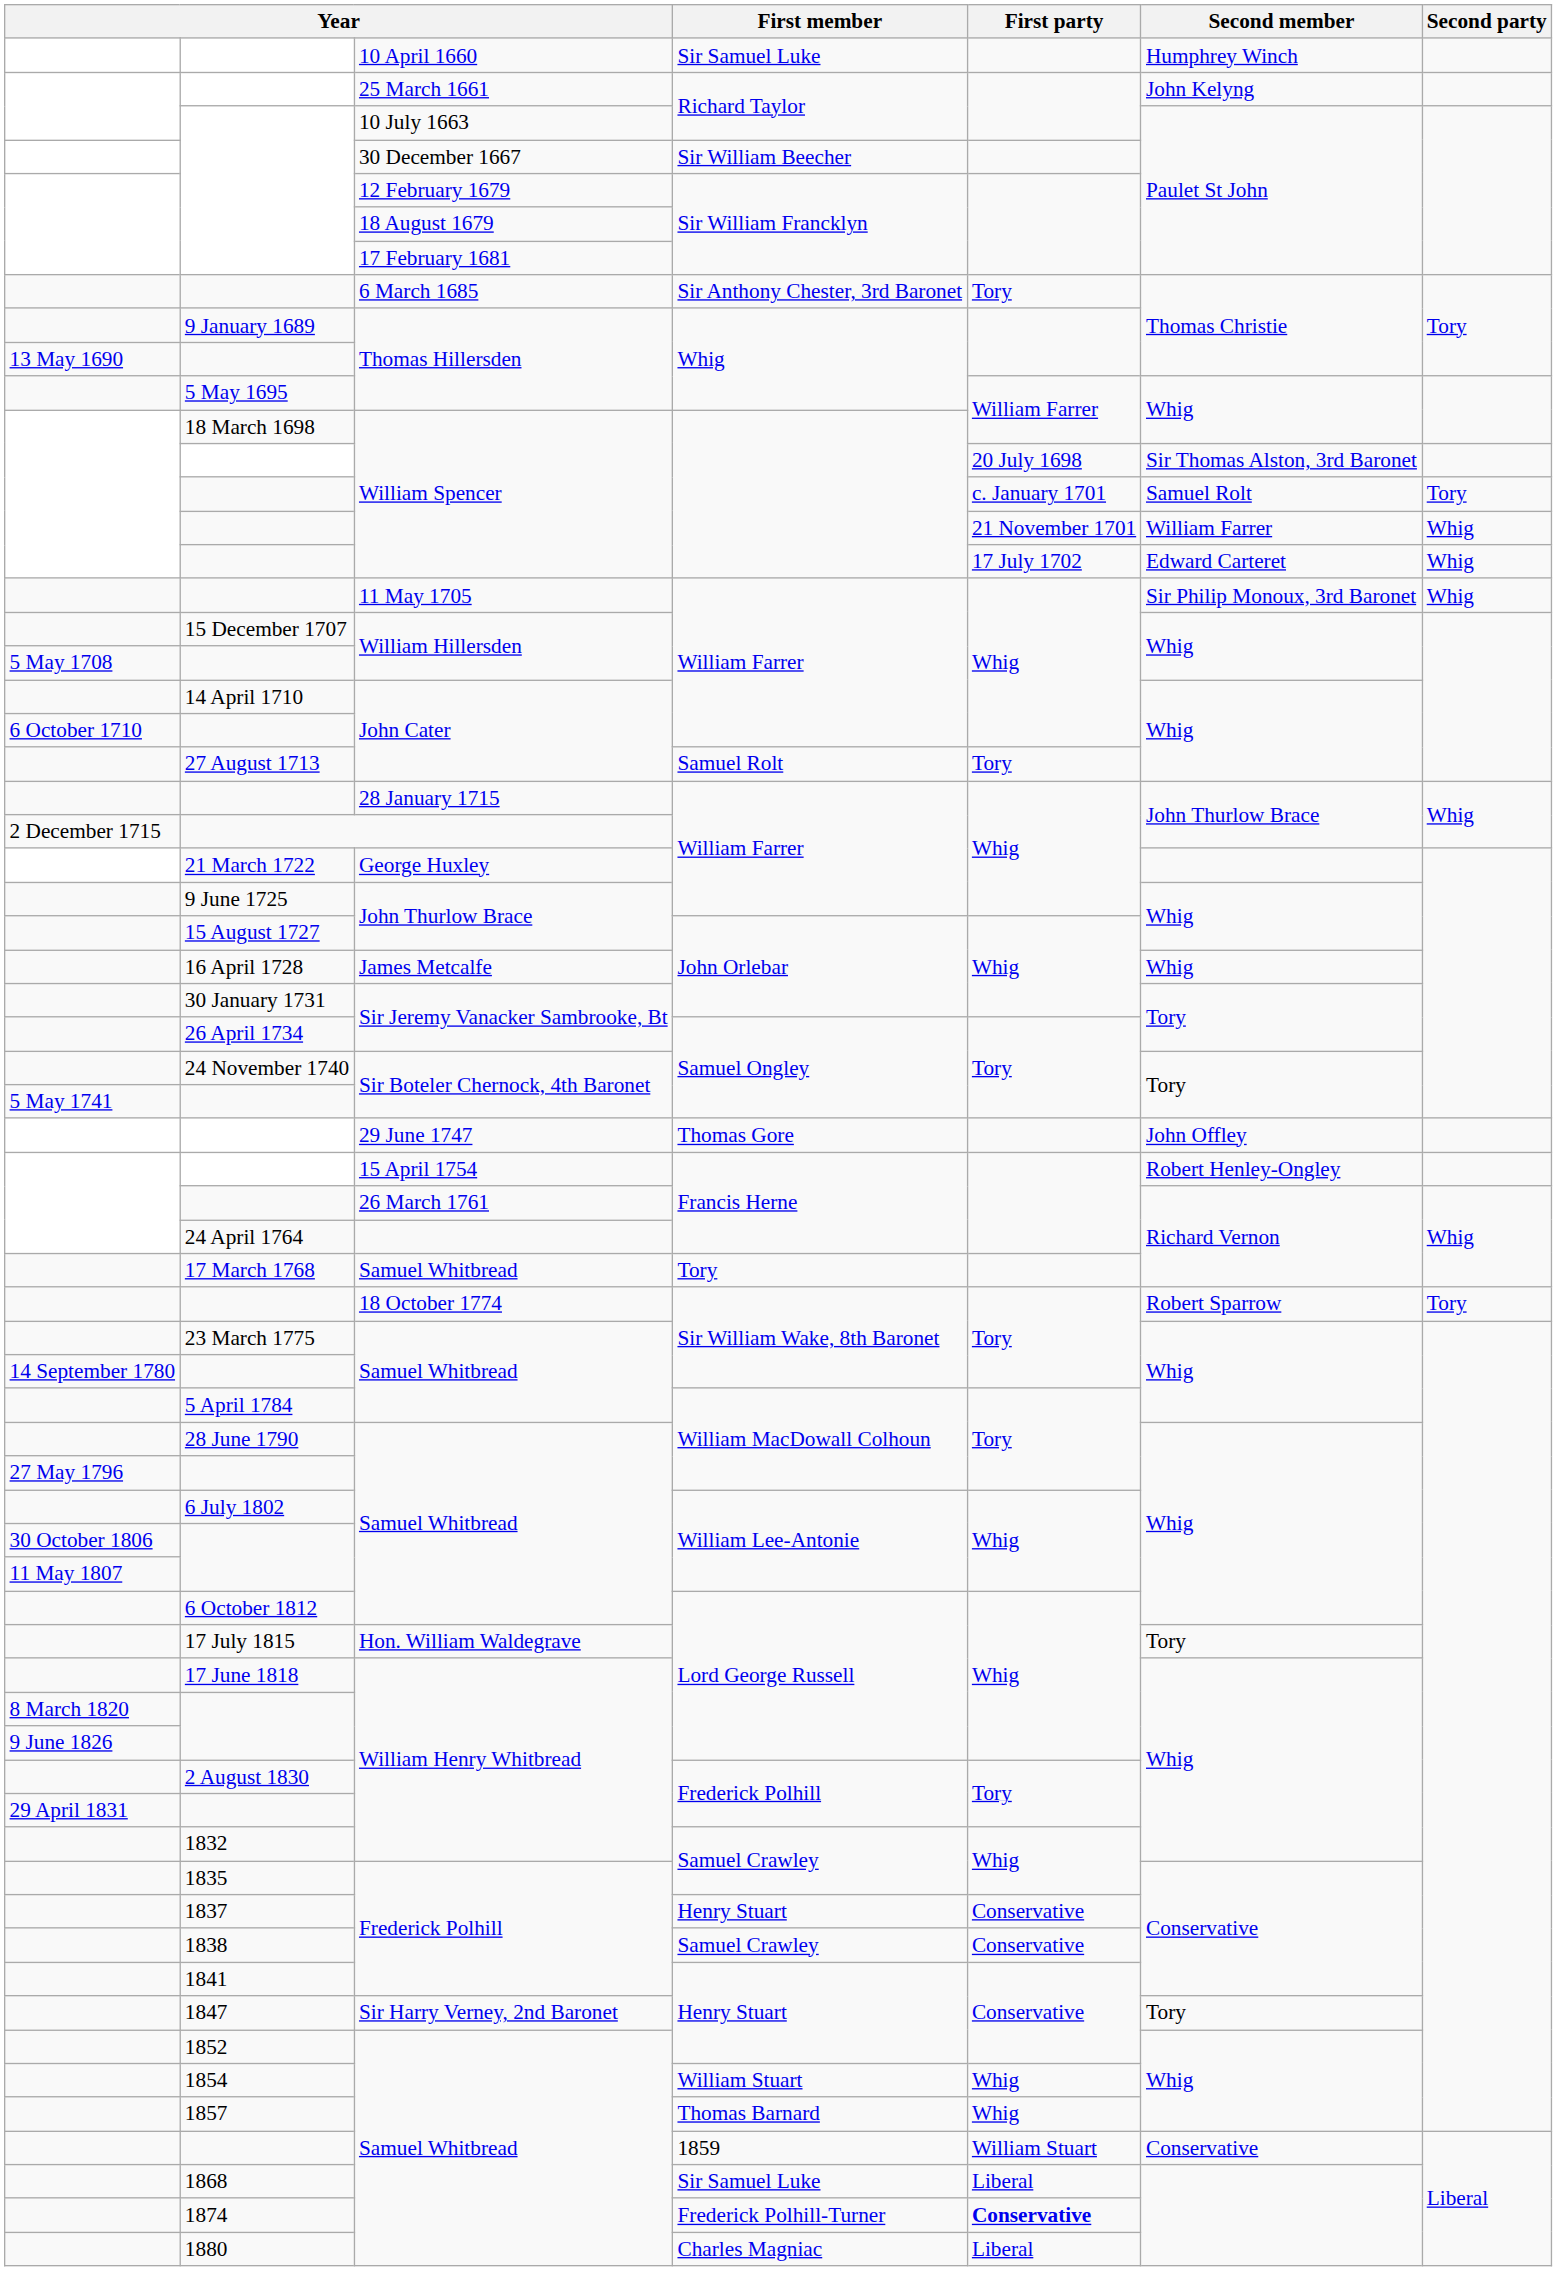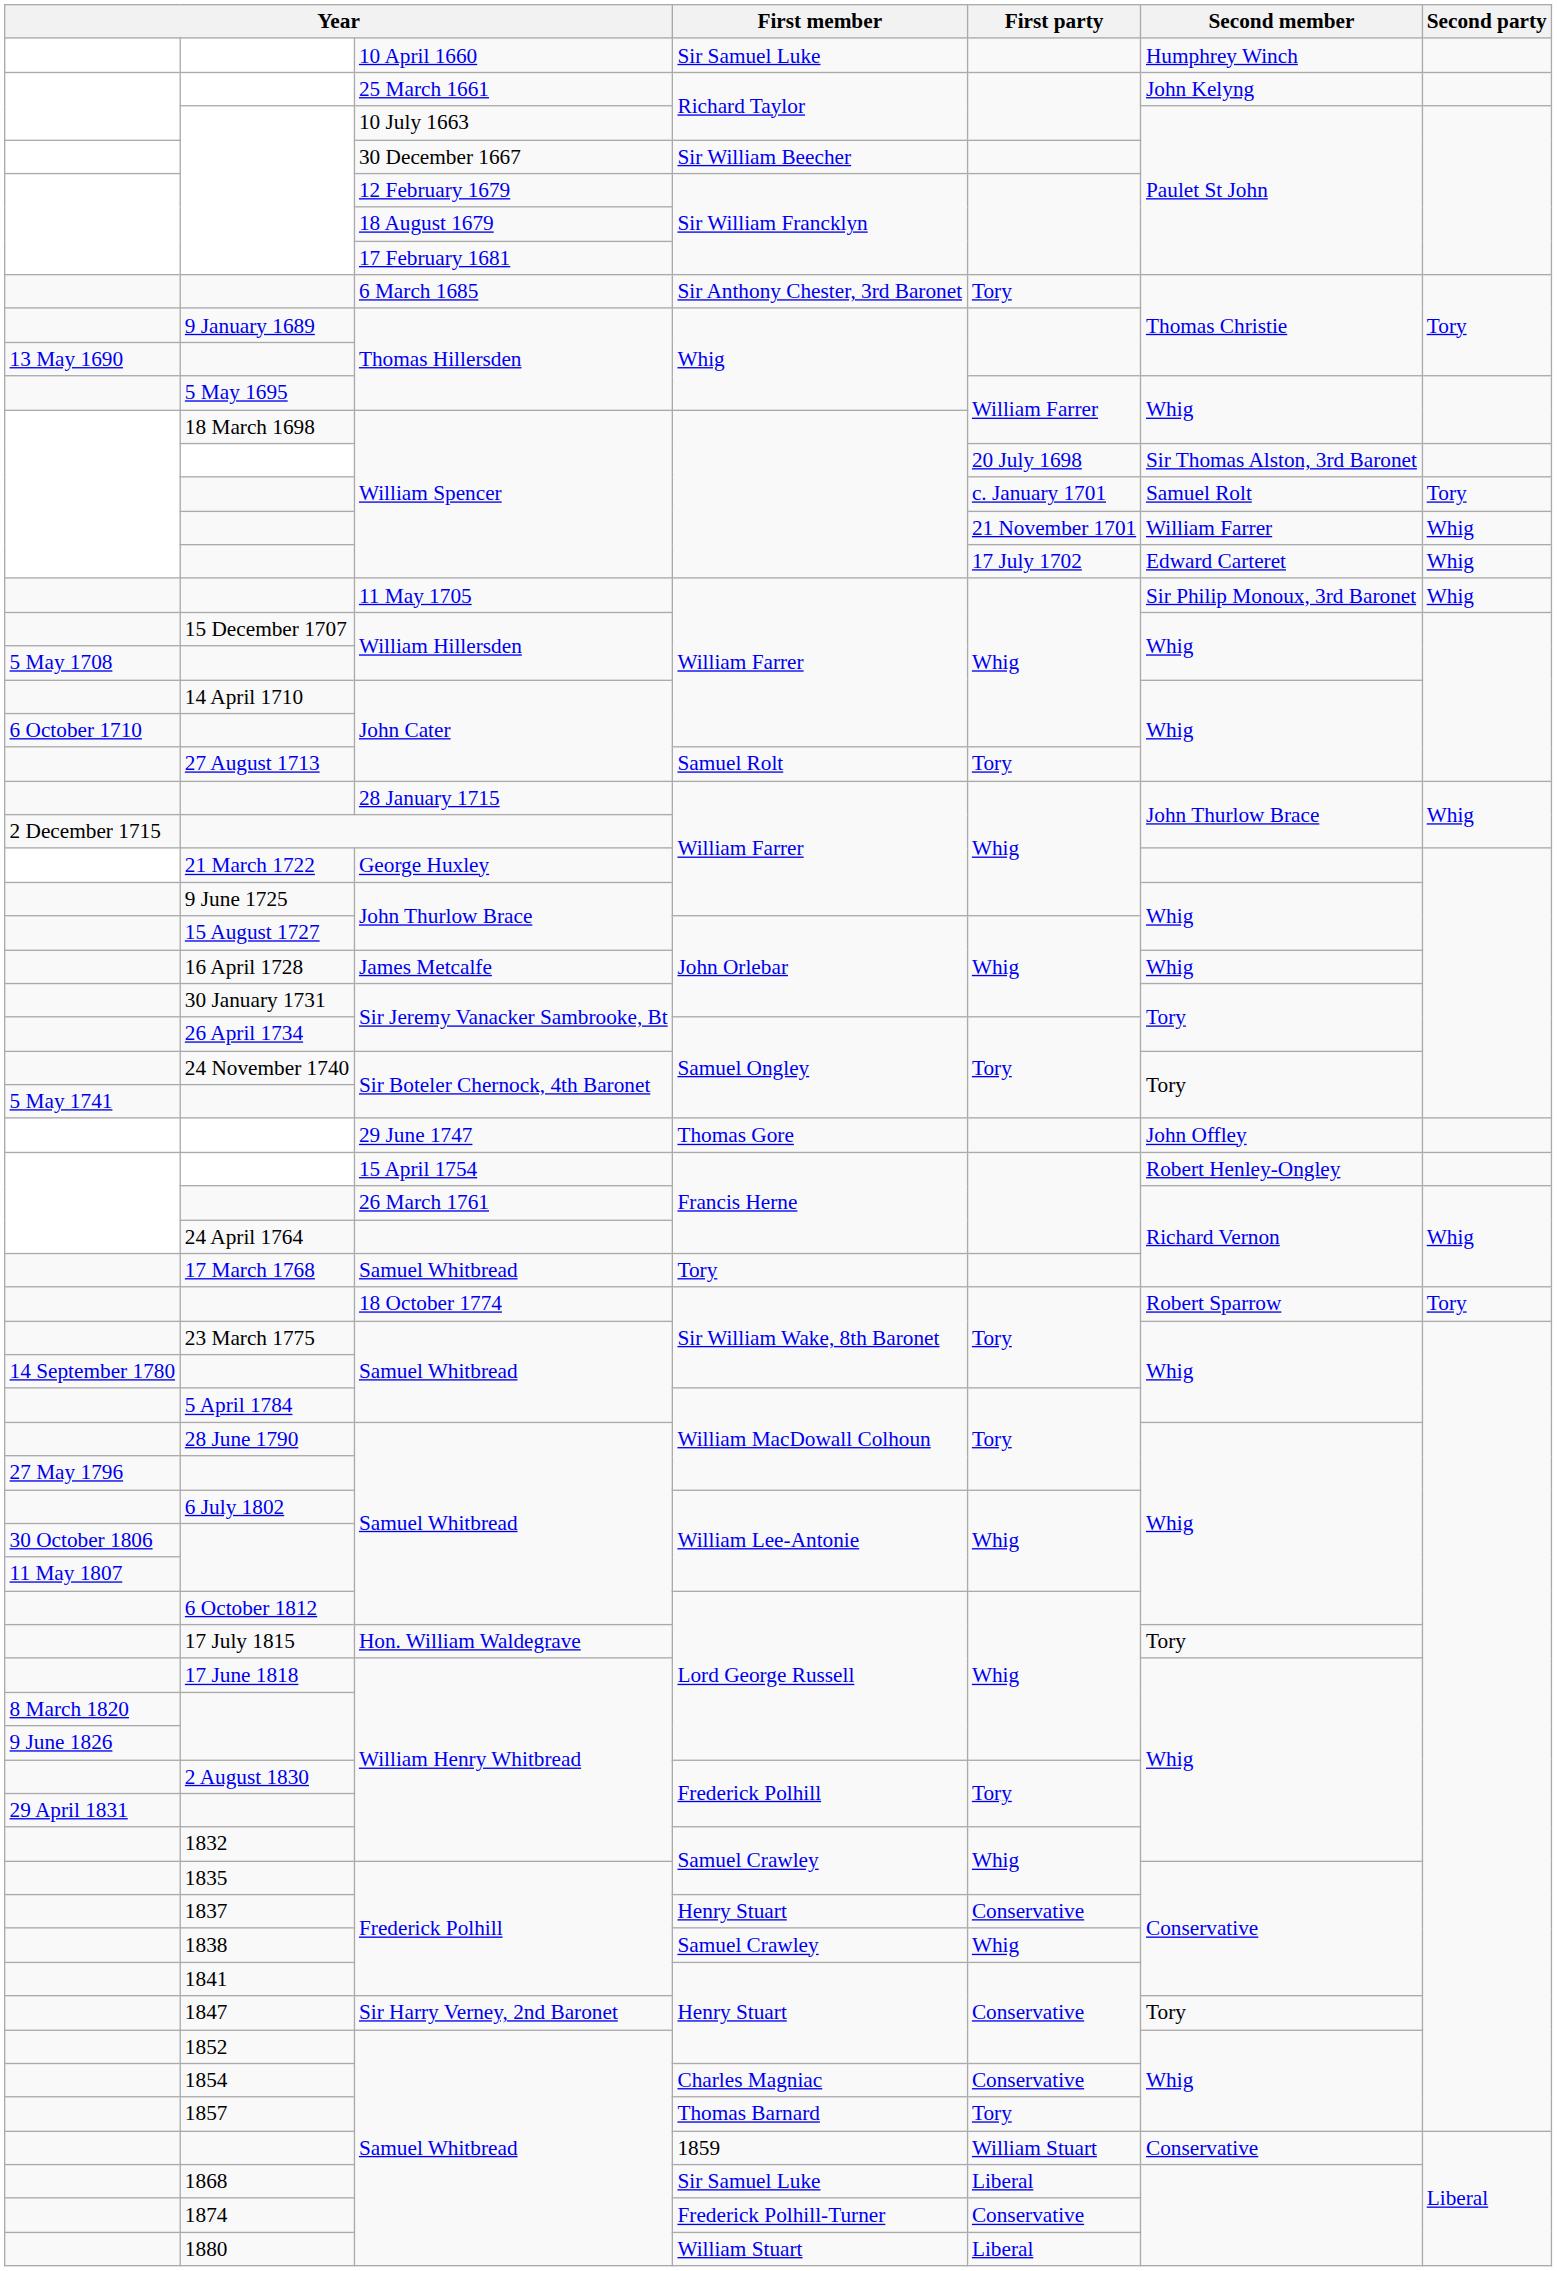(1028, 1945) Conservative -> (996, 1945) Whig
(740, 2080) William Stuart -> (750, 2080) Charles Magniac
(996, 2080) Whig -> (1028, 2080) Conservative
(996, 2113) Whig -> (992, 2113) Tory
(1032, 2215) bold -> (1028, 2215) normal
(750, 2248) Charles Magniac -> (740, 2248) William Stuart
